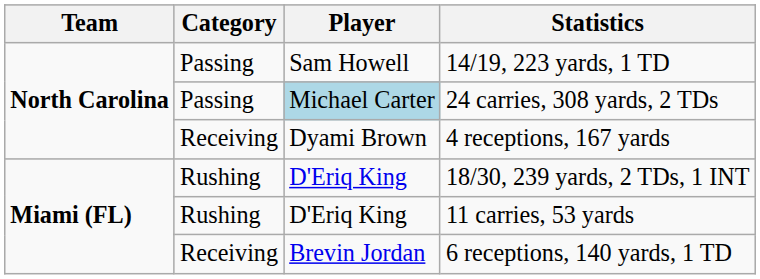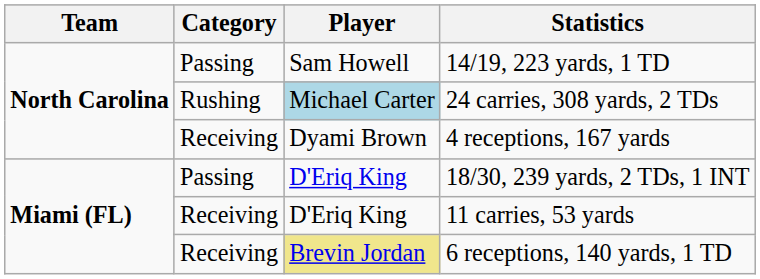(217, 100) Passing -> (220, 100) Rushing
(220, 177) Rushing -> (217, 177) Passing
(220, 215) Rushing -> (229, 215) Receiving
(357, 253) no background -> (357, 253) khaki background
